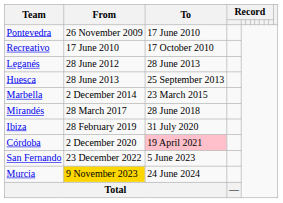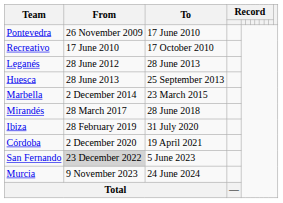(175, 142) pink background -> (175, 142) no background
(104, 158) no background -> (104, 158) lightgrey background
(102, 174) gold background -> (102, 174) no background
